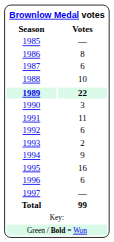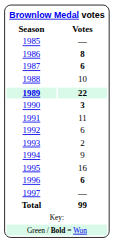(82, 54) normal -> (82, 54) bold
(82, 66) normal -> (82, 66) bold
(82, 105) normal -> (82, 105) bold
(82, 180) normal -> (82, 180) bold
